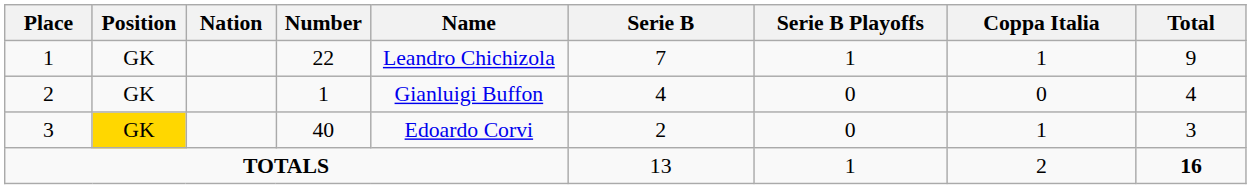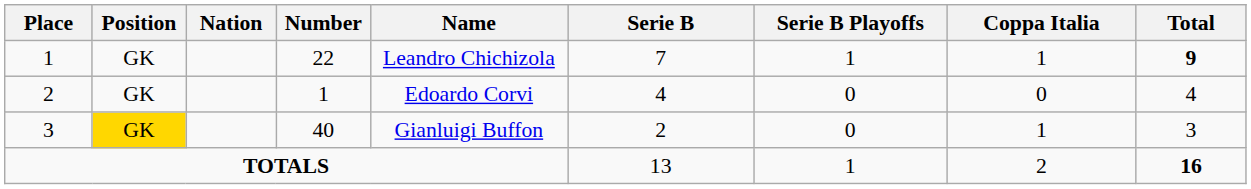(1191, 58) normal -> (1191, 58) bold
(469, 94) Gianluigi Buffon -> (469, 94) Edoardo Corvi
(469, 130) Edoardo Corvi -> (469, 130) Gianluigi Buffon
